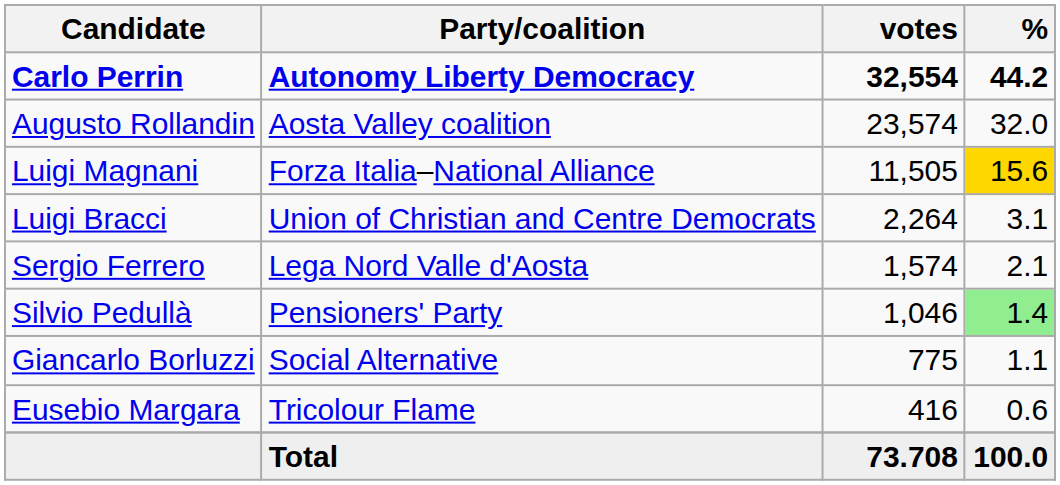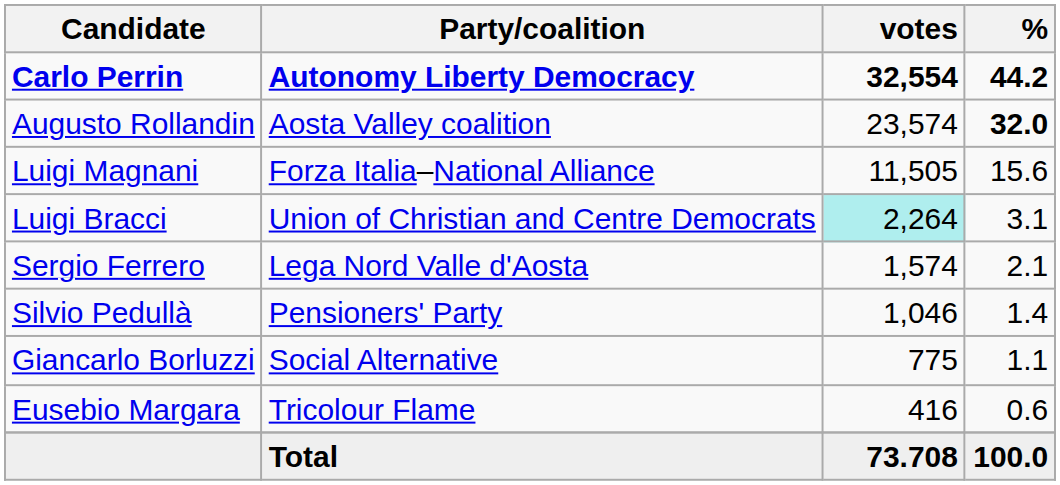(1019, 124) normal -> (1019, 124) bold
(1019, 171) gold background -> (1019, 171) no background
(920, 218) no background -> (920, 218) paleturquoise background
(1027, 313) lightgreen background -> (1027, 313) no background
